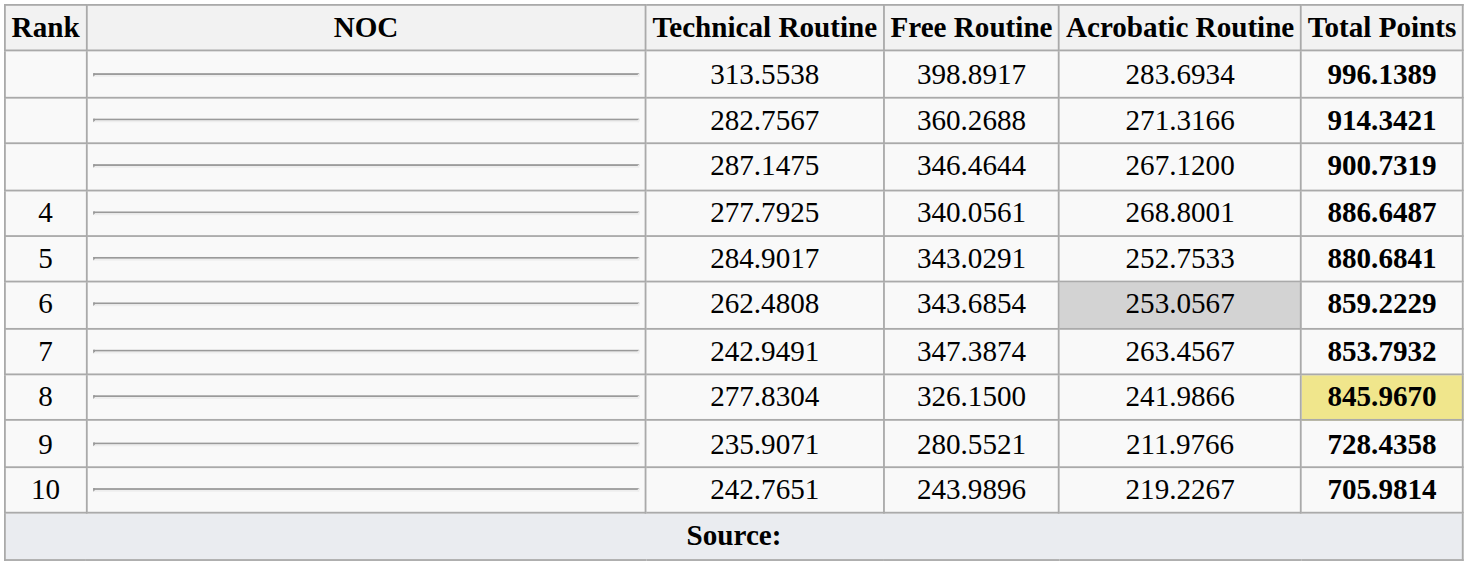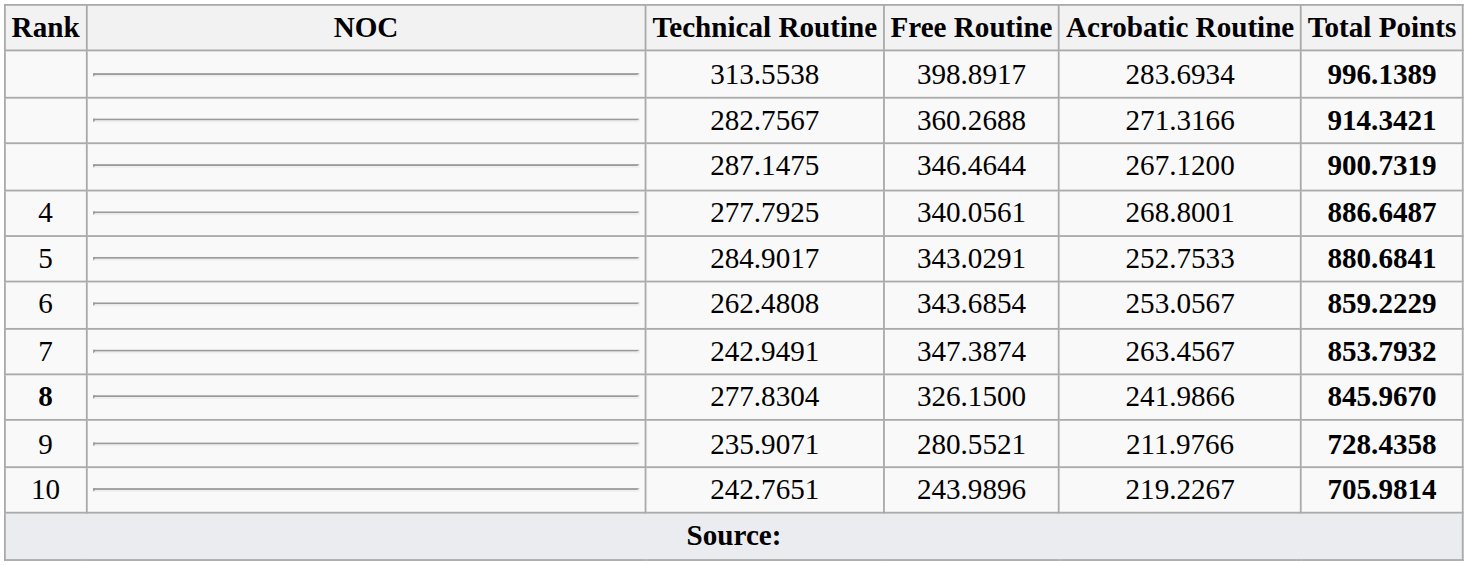(1180, 304) lightgrey background -> (1180, 304) no background
(46, 397) normal -> (46, 397) bold
(1382, 397) khaki background -> (1382, 397) no background
